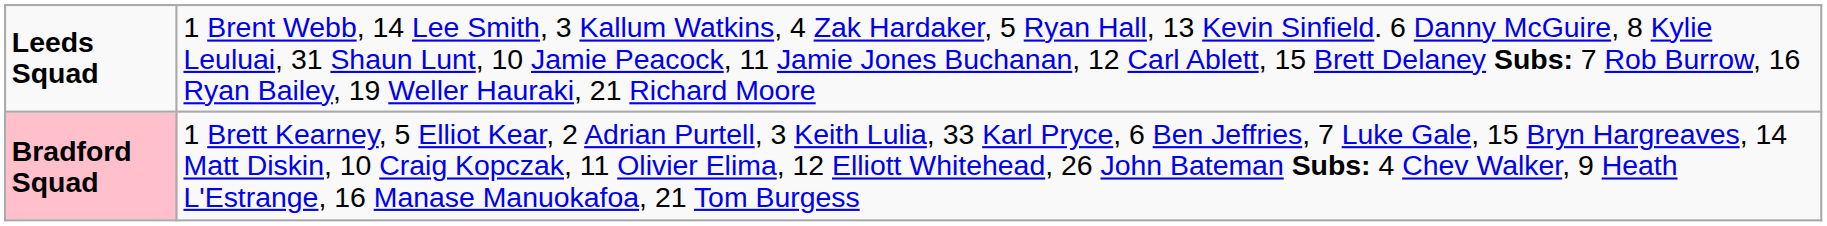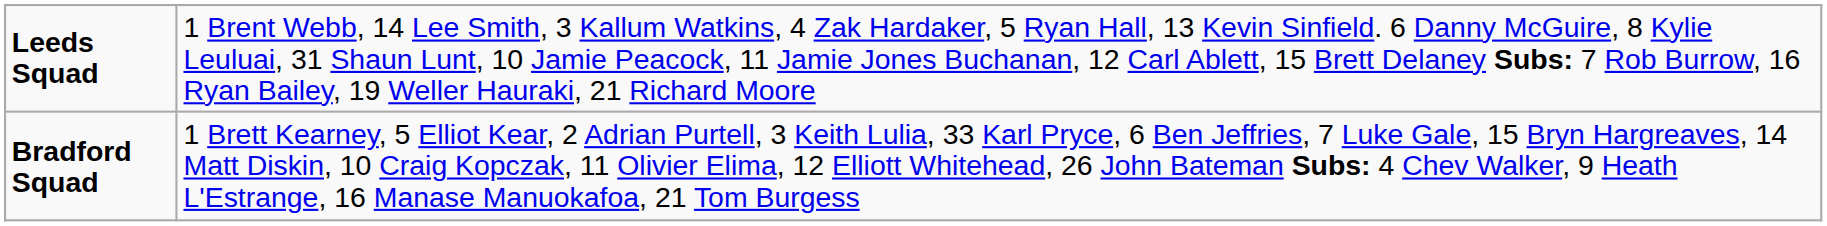(72, 166) pink background -> (72, 166) no background
